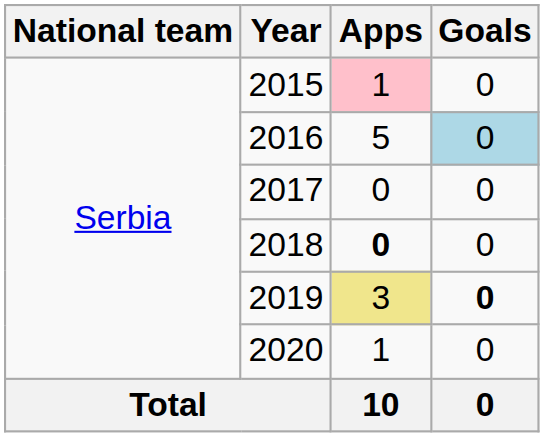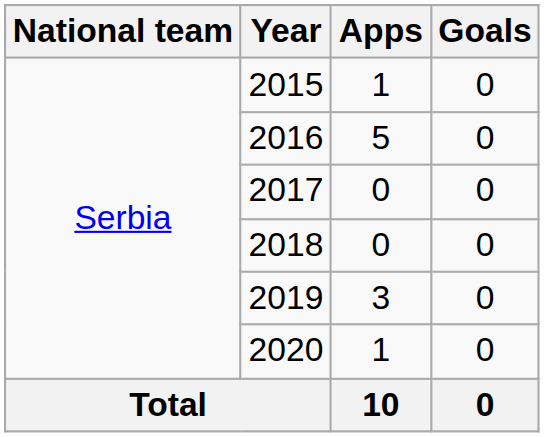(381, 84) pink background -> (381, 84) no background
(485, 137) lightblue background -> (485, 137) no background
(381, 244) bold -> (381, 244) normal
(381, 297) khaki background -> (381, 297) no background
(485, 297) bold -> (485, 297) normal
